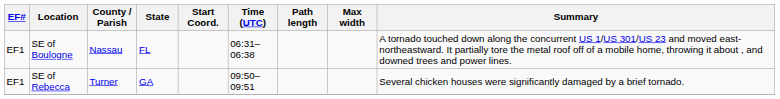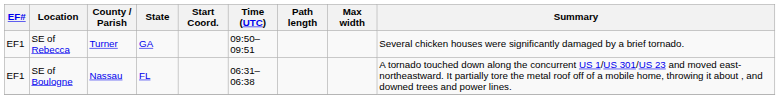rows swapped: (52, 49) <-> (51, 81)
